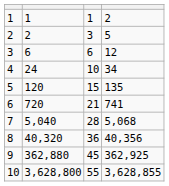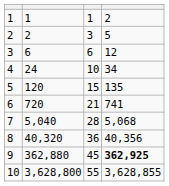(127, 155) normal -> (127, 155) bold
